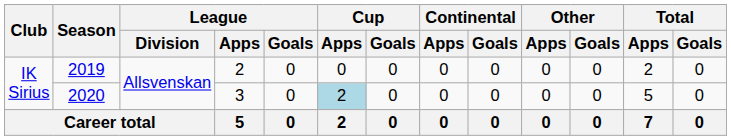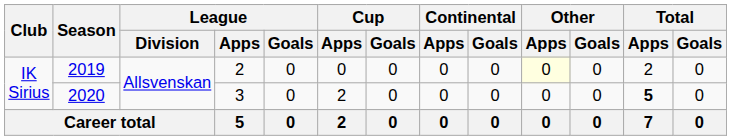(546, 69) no background -> (546, 69) lightyellow background
(342, 95) lightblue background -> (342, 95) no background
(648, 95) normal -> (648, 95) bold
